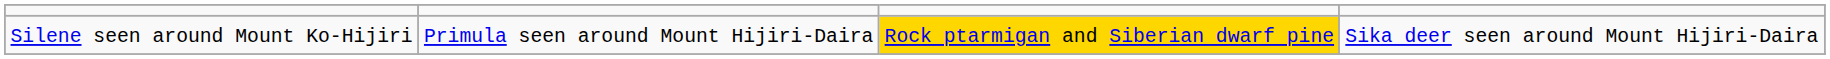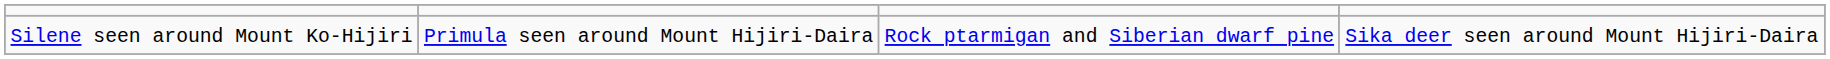(1109, 36) gold background -> (1109, 36) no background
